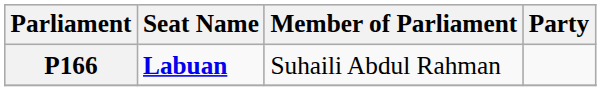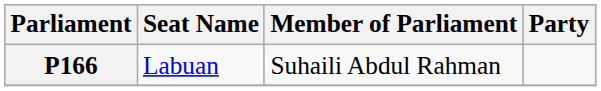(185, 64) bold -> (181, 64) normal
